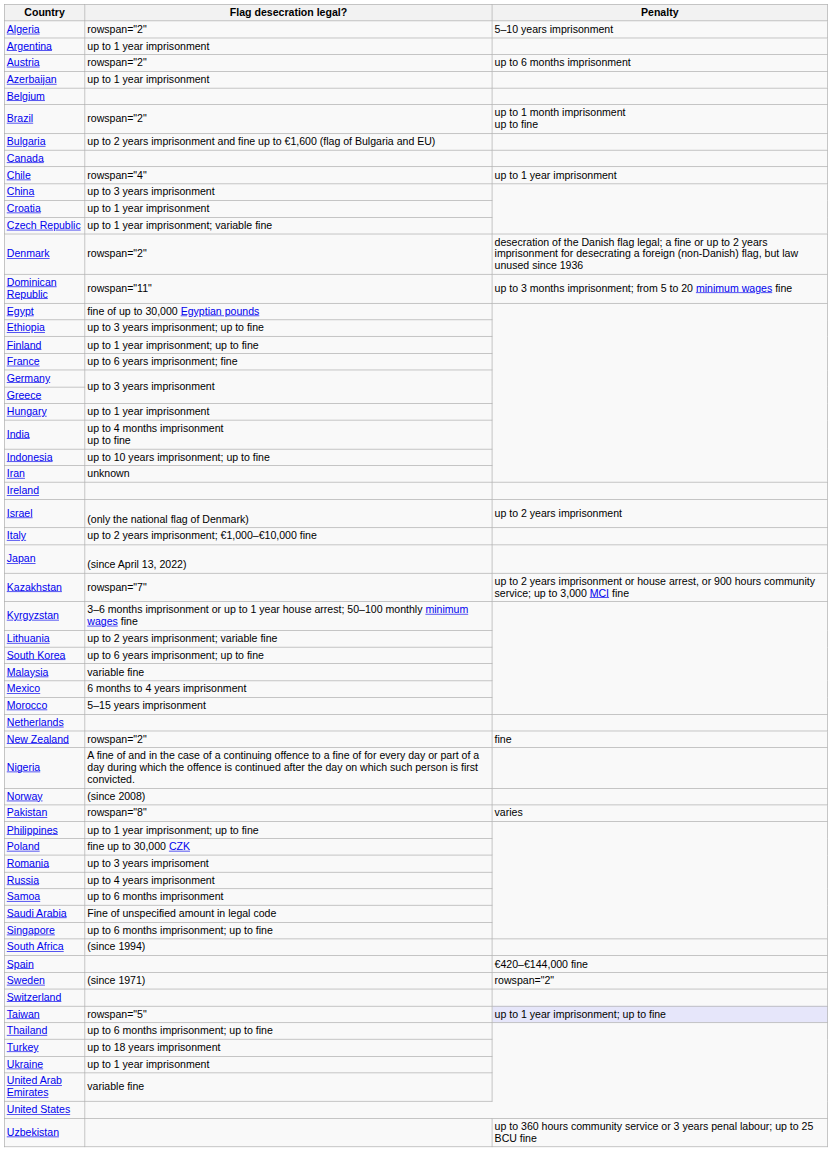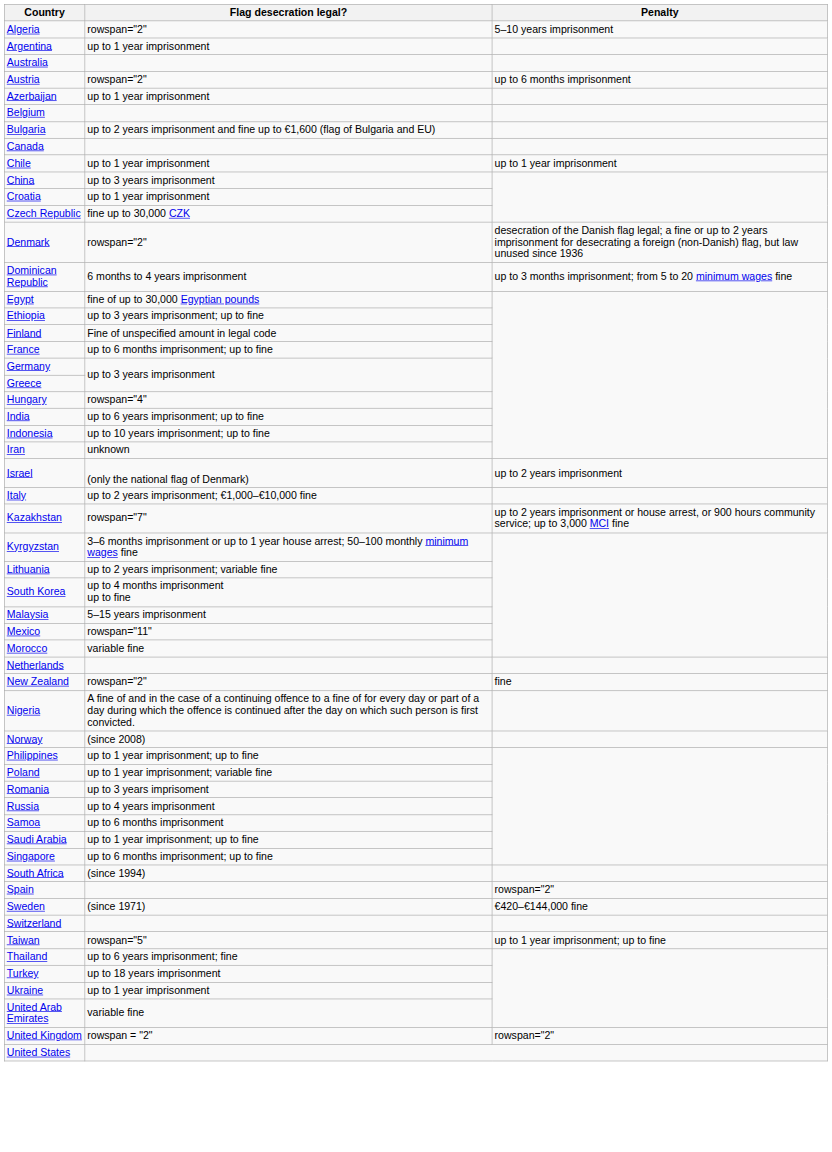+ row: (27, 63)
- row: (20, 119)
(117, 175) rowspan="4" -> (148, 163) up to 1 year imprisonment
(180, 225) up to 1 year imprisonment; variable fine -> (139, 213) fine up to 30,000 CZK
(120, 288) rowspan="11" -> (167, 277) 6 months to 4 years imprisonment
(173, 345) up to 1 year imprisonment; up to fine -> (182, 333) Fine of unspecified amount in legal code
(162, 361) up to 6 years imprisonment; fine -> (180, 349) up to 6 months imprisonment; up to fine
(148, 412) up to 1 year imprisonment -> (117, 400) rowspan="4"
(155, 434) up to 4 months imprisonment up to fine -> (176, 416) up to 6 years imprisonment; up to fine
- row: (23, 490)
- row: (21, 559)
(176, 655) up to 6 years imprisonment; up to fine -> (155, 592) up to 4 months imprisonment up to fine
(116, 672) variable fine -> (147, 615) 5–15 years imprisonment
(167, 689) 6 months to 4 years imprisonment -> (120, 631) rowspan="11"
(147, 705) 5–15 years imprisonment -> (116, 648) variable fine
- row: (27, 813)
(139, 846) fine up to 30,000 CZK -> (180, 772) up to 1 year imprisonment; variable fine
(182, 913) Fine of unspecified amount in legal code -> (173, 839) up to 1 year imprisonment; up to fine
(541, 964) €420–€144,000 fine -> (524, 890) rowspan="2"
(524, 980) rowspan="2" -> (541, 906) €420–€144,000 fine
(580, 1014) lavender background -> (580, 940) no background
(180, 1031) up to 6 months imprisonment; up to fine -> (162, 957) up to 6 years imprisonment; fine
+ row: (44, 1036)
- row: (33, 1132)
